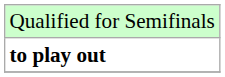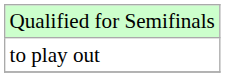(58, 54) bold -> (55, 54) normal
